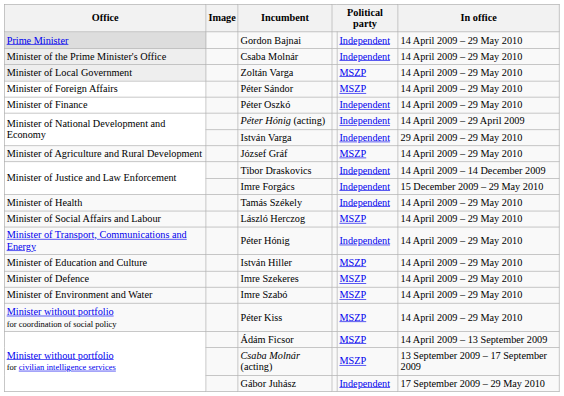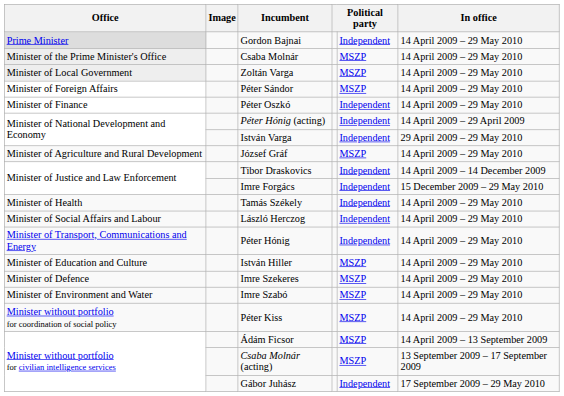(365, 56) Independent -> (353, 56) MSZP
(353, 219) MSZP -> (365, 219) Independent
